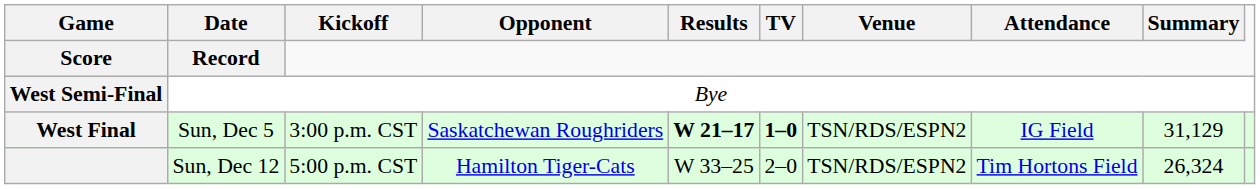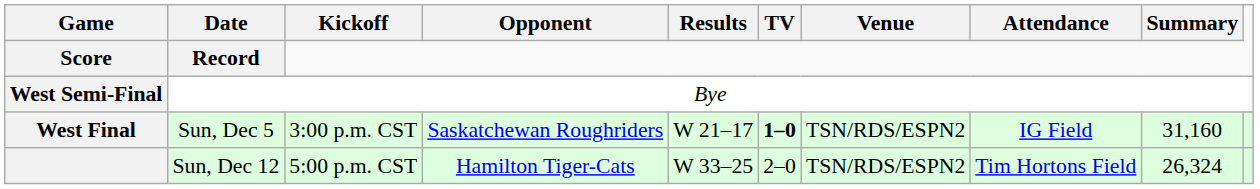(714, 130) bold -> (713, 130) normal
(1193, 130) 31,129 -> (1192, 130) 31,160
